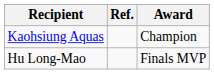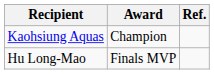columns swapped: (173, 15) <-> (122, 15)
